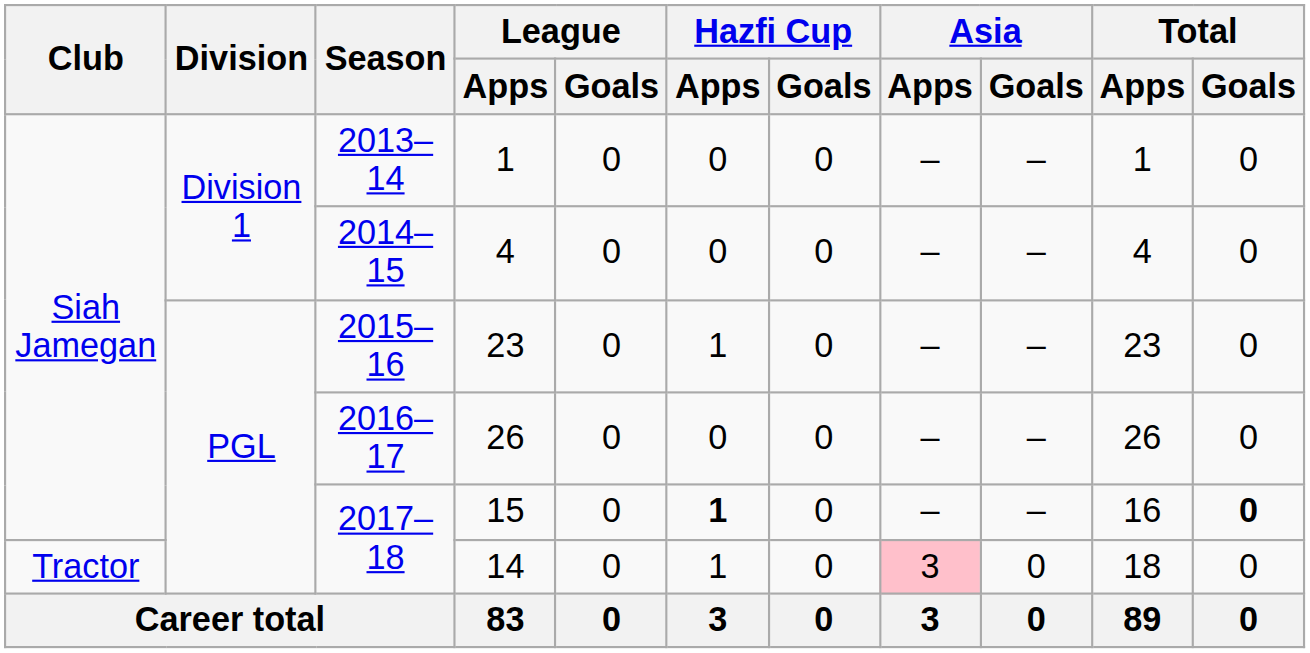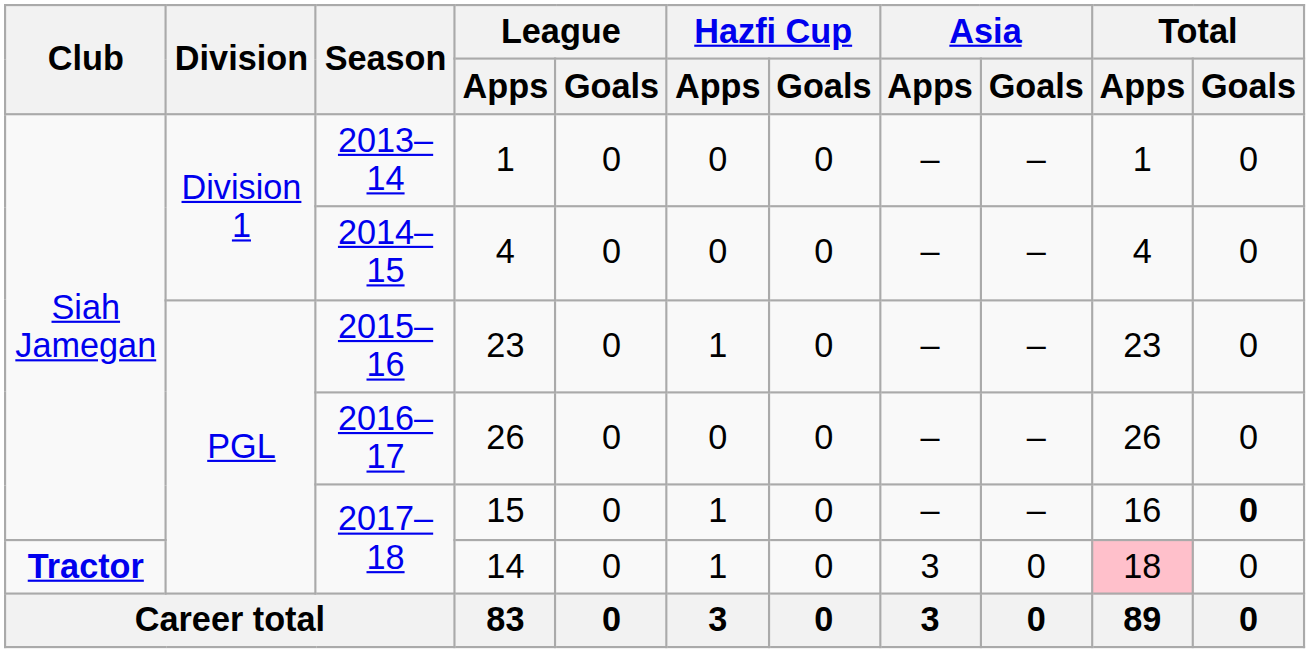(718, 511) bold -> (718, 511) normal
(86, 565) normal -> (86, 565) bold
(930, 565) pink background -> (930, 565) no background
(1142, 565) no background -> (1142, 565) pink background
